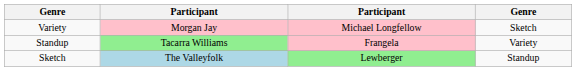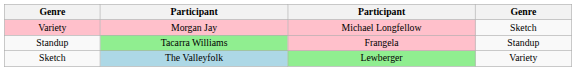(52, 27) no background -> (52, 27) pink background
(523, 43) Variety -> (523, 43) Standup
(523, 58) Standup -> (523, 58) Variety
